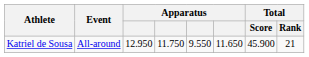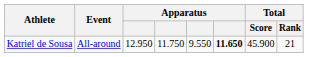(229, 44) normal -> (229, 44) bold
